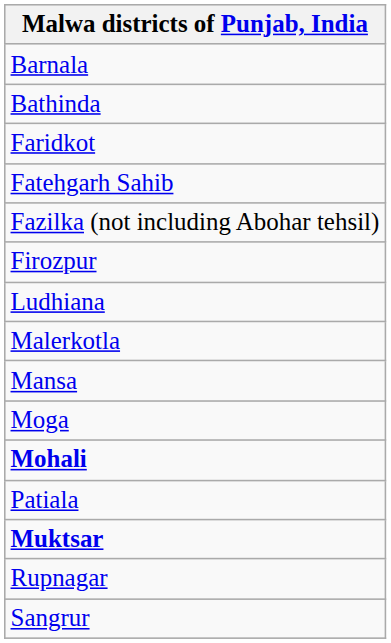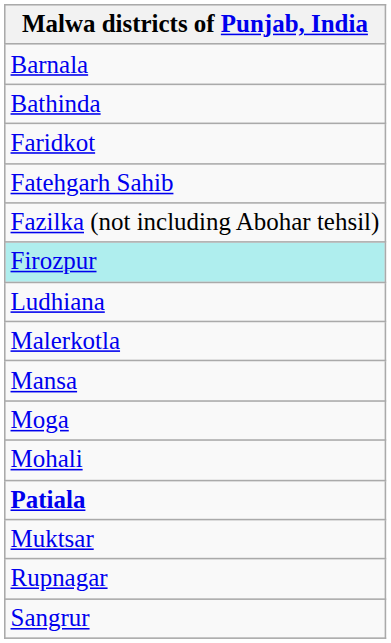(54, 261) no background -> (54, 261) paleturquoise background
(49, 459) bold -> (47, 459) normal
(44, 499) normal -> (48, 499) bold
(57, 538) bold -> (52, 538) normal
